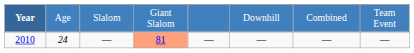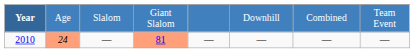(63, 40) no background -> (63, 40) lightsalmon background
